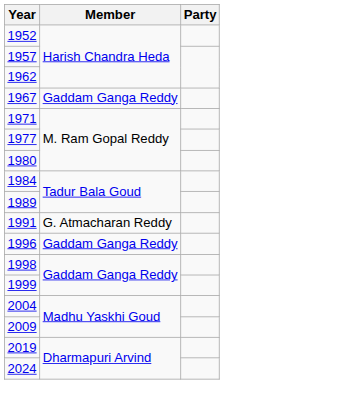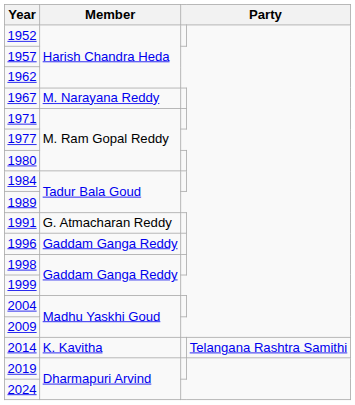(110, 98) Gaddam Ganga Reddy -> (101, 98) M. Narayana Reddy
+ row: (22, 347)
